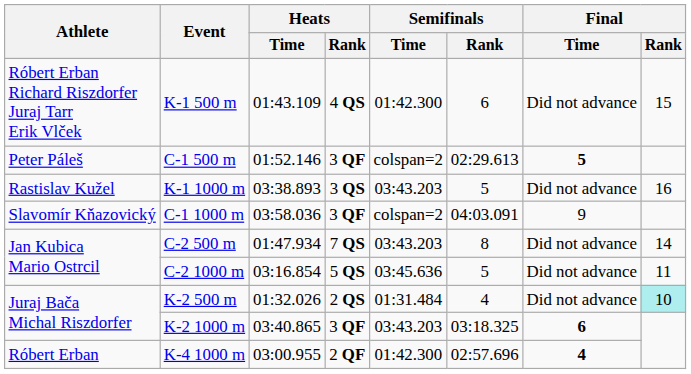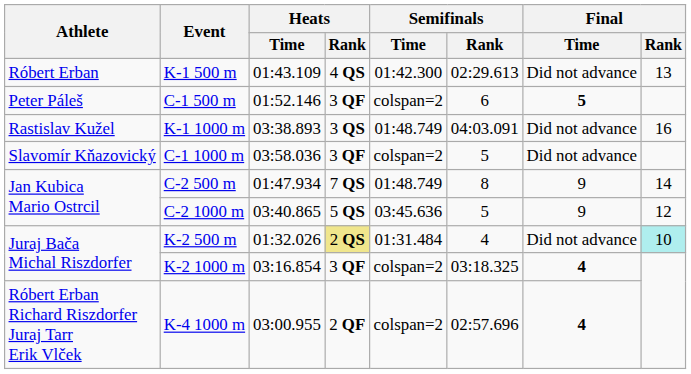(73, 102) Róbert Erban Richard Riszdorfer Juraj Tarr Erik Vlček -> (54, 72) Róbert Erban
(485, 102) 6 -> (485, 72) 02:29.613
(663, 102) 15 -> (663, 72) 13
(485, 160) 02:29.613 -> (485, 100) 6
(408, 188) 03:43.203 -> (408, 128) 01:48.749
(485, 188) 5 -> (485, 128) 04:03.091
(485, 215) 04:03.091 -> (485, 156) 5
(582, 215) 9 -> (582, 156) Did not advance
(408, 243) 03:43.203 -> (408, 184) 01:48.749
(582, 243) Did not advance -> (582, 184) 9
(287, 271) 03:16.854 -> (287, 211) 03:40.865
(582, 271) Did not advance -> (582, 211) 9
(663, 271) 11 -> (663, 211) 12
(347, 299) no background -> (347, 239) khaki background
(287, 327) 03:40.865 -> (287, 267) 03:16.854
(408, 327) 03:43.203 -> (408, 267) colspan=2
(582, 327) 6 -> (582, 267) 4
(54, 354) Róbert Erban -> (73, 324) Róbert Erban Richard Riszdorfer Juraj Tarr Erik Vlček
(408, 354) 01:42.300 -> (408, 324) colspan=2
